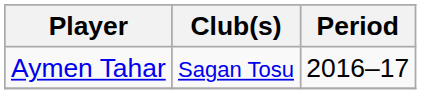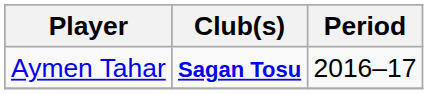(236, 70) normal -> (240, 68) bold
